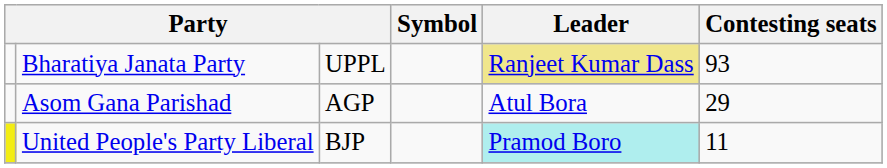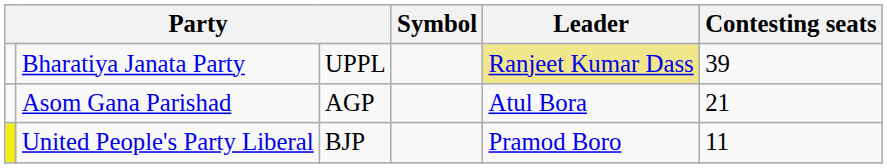(718, 63) 93 -> (718, 63) 39
(718, 102) 29 -> (718, 102) 21
(555, 142) paleturquoise background -> (555, 142) no background
